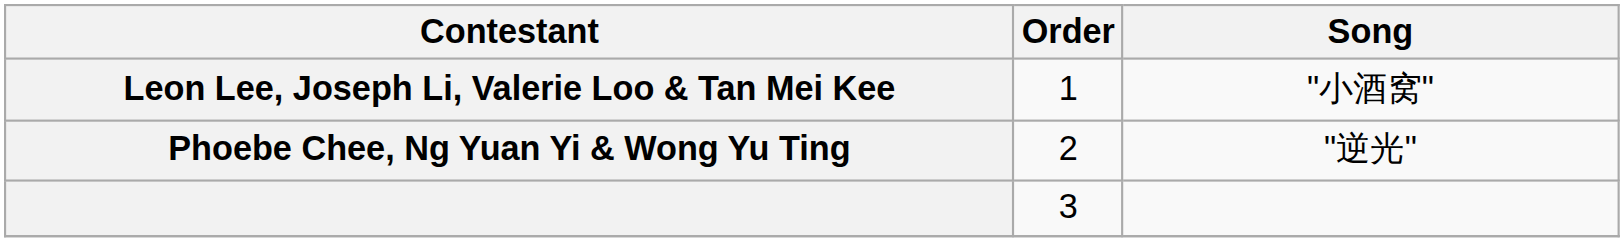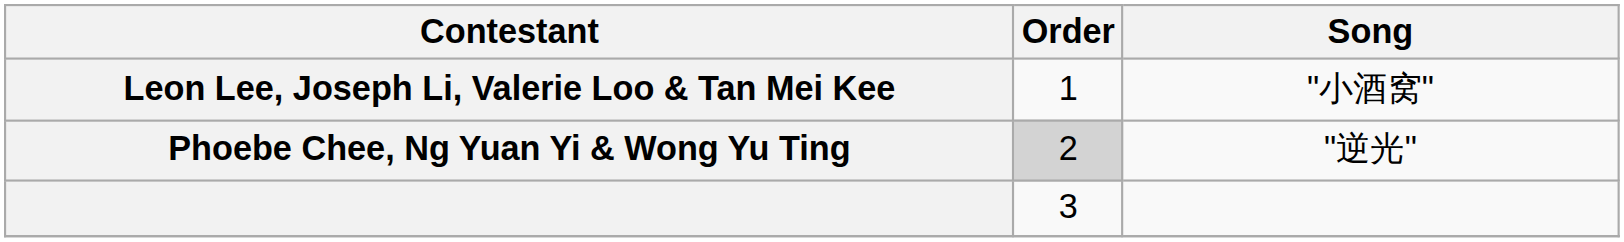(1068, 149) no background -> (1068, 149) lightgrey background
